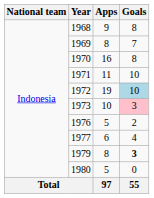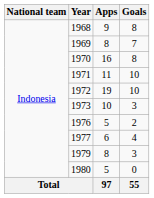(134, 91) lightblue background -> (134, 91) no background
(134, 106) pink background -> (134, 106) no background
(134, 153) bold -> (134, 153) normal
